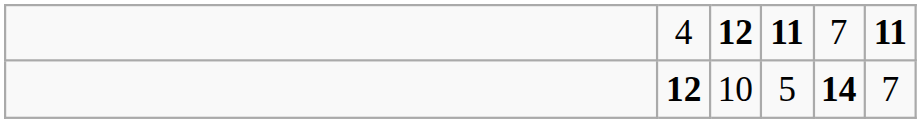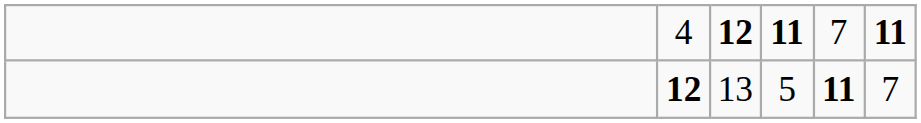(735, 88) 10 -> (735, 88) 13
(839, 88) 14 -> (839, 88) 11
